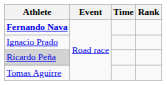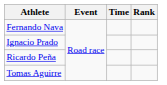(37, 27) bold -> (35, 27) normal
(31, 58) lightgrey background -> (31, 58) no background
